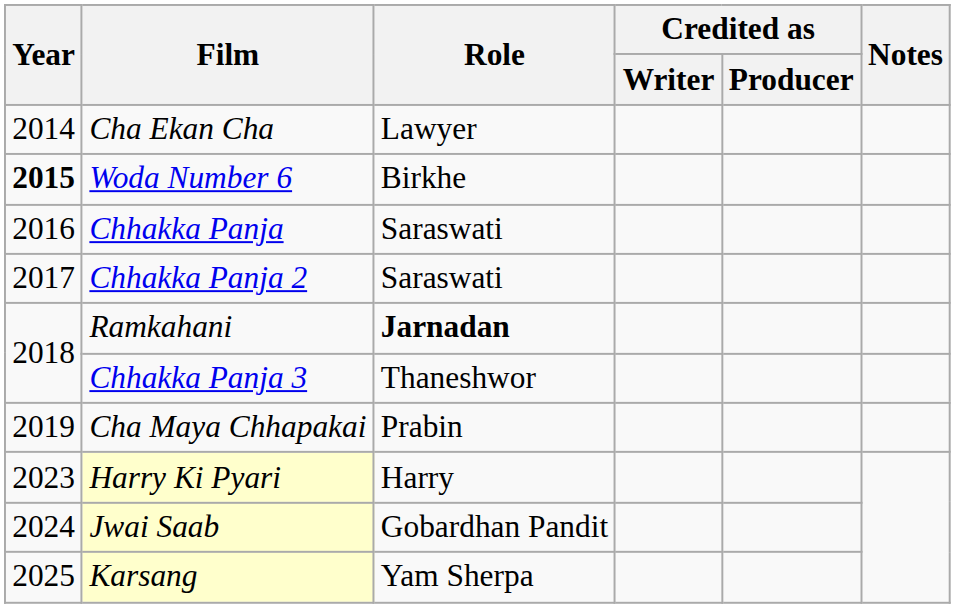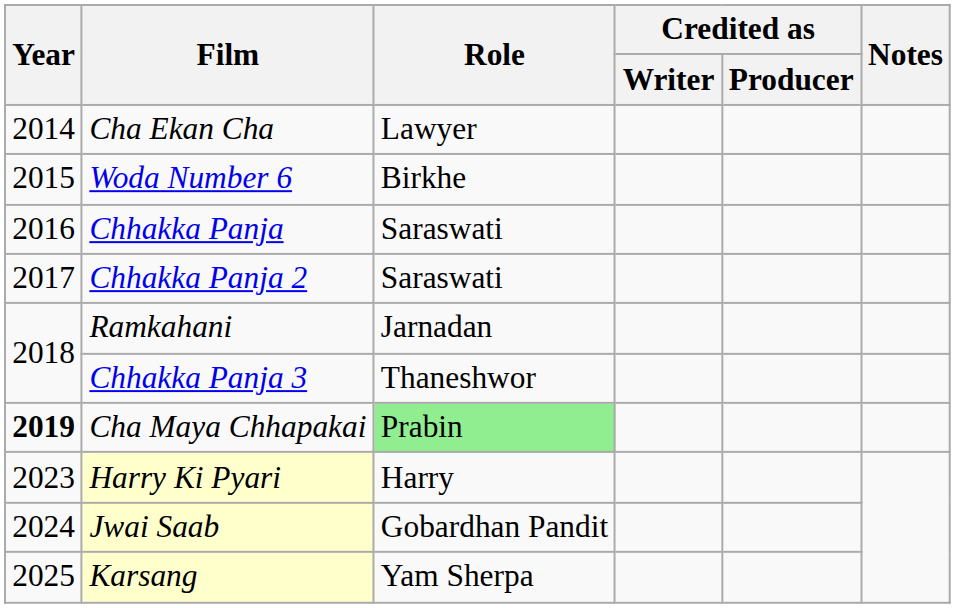(44, 178) bold -> (44, 178) normal
(445, 327) bold -> (437, 327) normal
(44, 427) normal -> (44, 427) bold
(422, 427) no background -> (422, 427) lightgreen background
